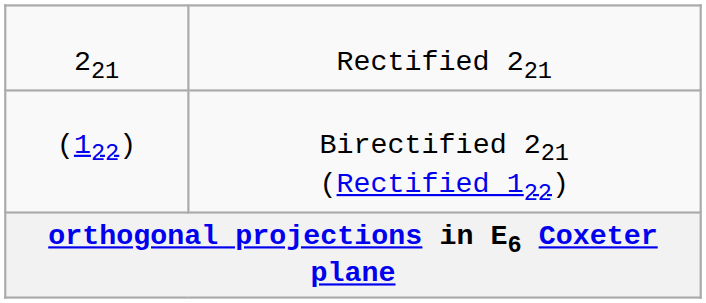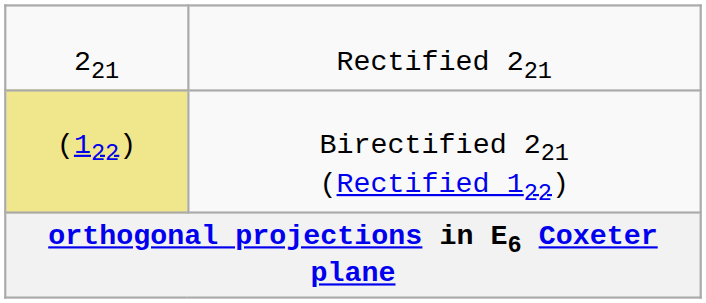(97, 149) no background -> (97, 149) khaki background
